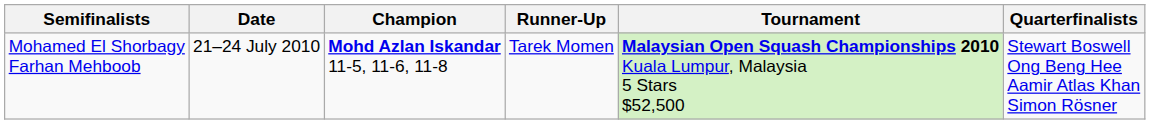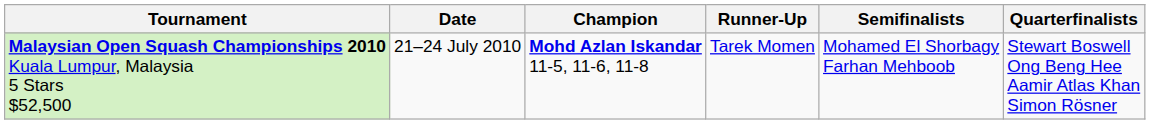columns swapped: (811, 19) <-> (97, 19)
